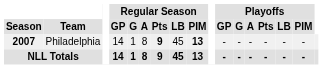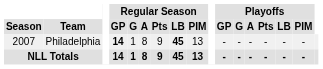(24, 41) bold -> (24, 41) normal
(118, 41) normal -> (118, 41) bold
(160, 41) bold -> (160, 41) normal
(178, 41) normal -> (178, 41) bold
(198, 41) bold -> (198, 41) normal
